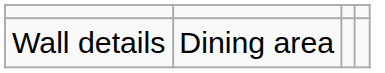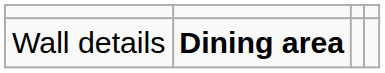(257, 42) normal -> (262, 42) bold
